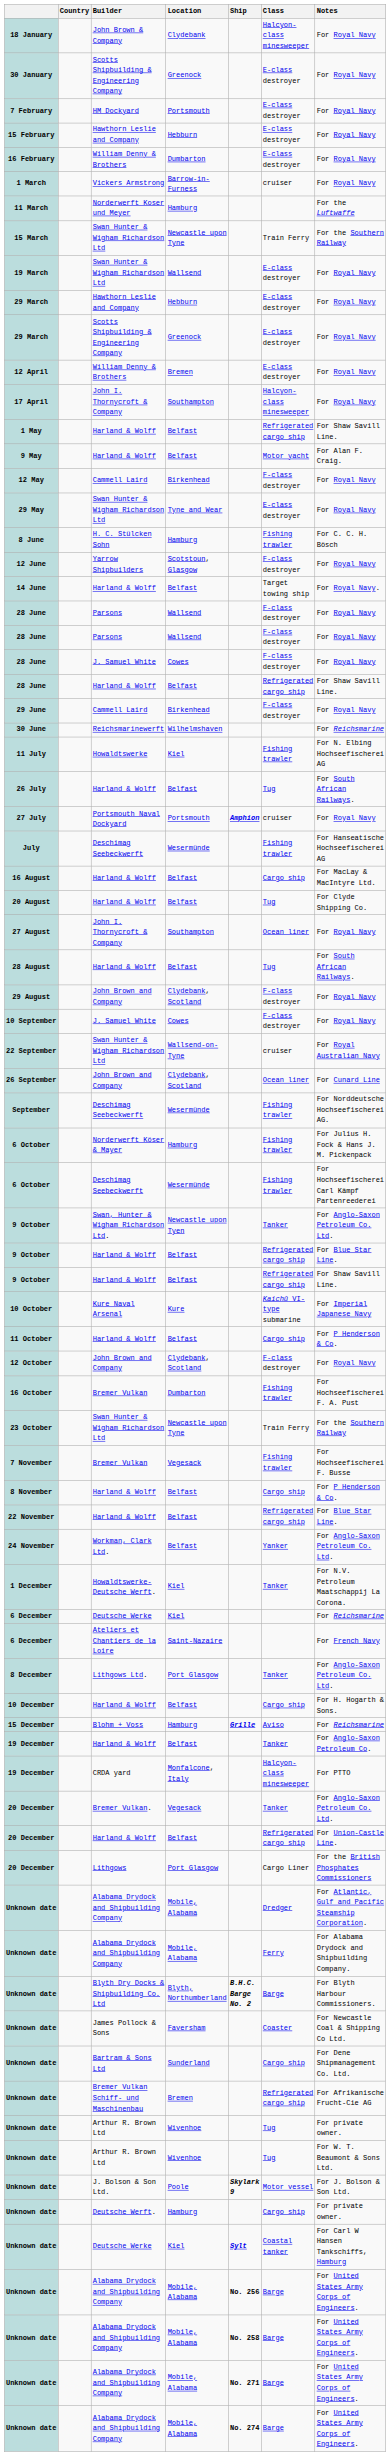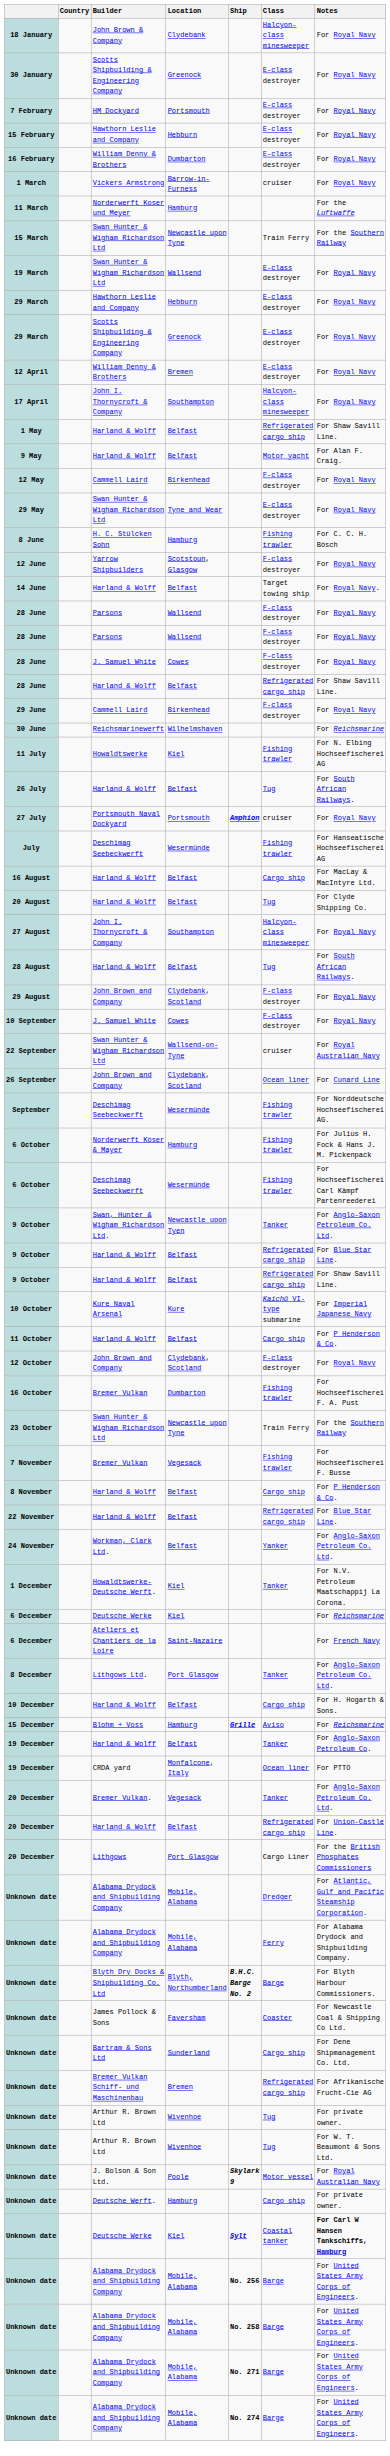(286, 932) Ocean liner -> (286, 932) Halcyon-class minesweeper
(286, 1773) Halcyon-class minesweeper -> (286, 1768) Ocean liner
(348, 2187) For J. Bolson & Son Ltd. -> (348, 2177) For Royal Australian Navy
(342, 2247) normal -> (342, 2236) bold
